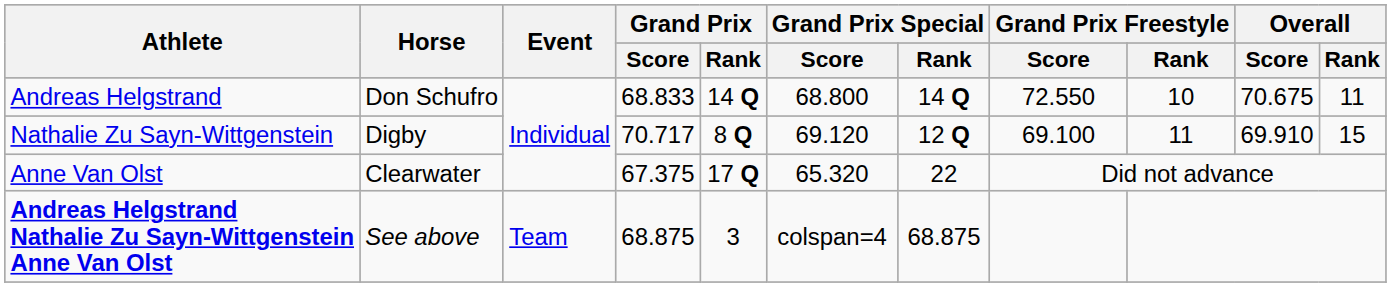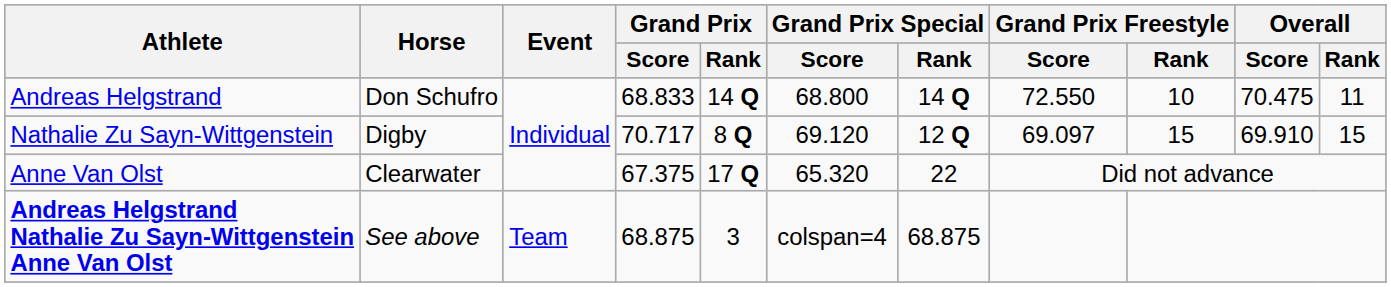(1277, 98) 70.675 -> (1277, 98) 70.475
(1058, 135) 69.100 -> (1058, 135) 69.097
(1181, 135) 11 -> (1181, 135) 15
